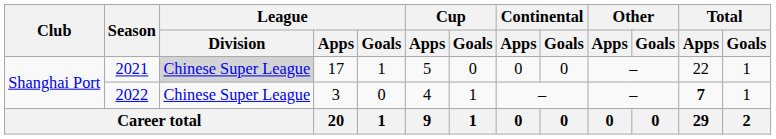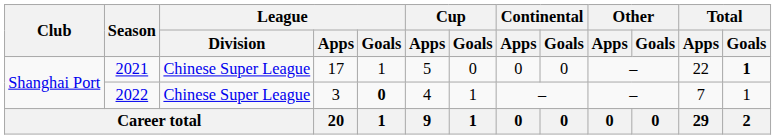(237, 69) lightgrey background -> (237, 69) no background
(746, 69) normal -> (746, 69) bold
(382, 95) normal -> (382, 95) bold
(701, 95) bold -> (701, 95) normal
